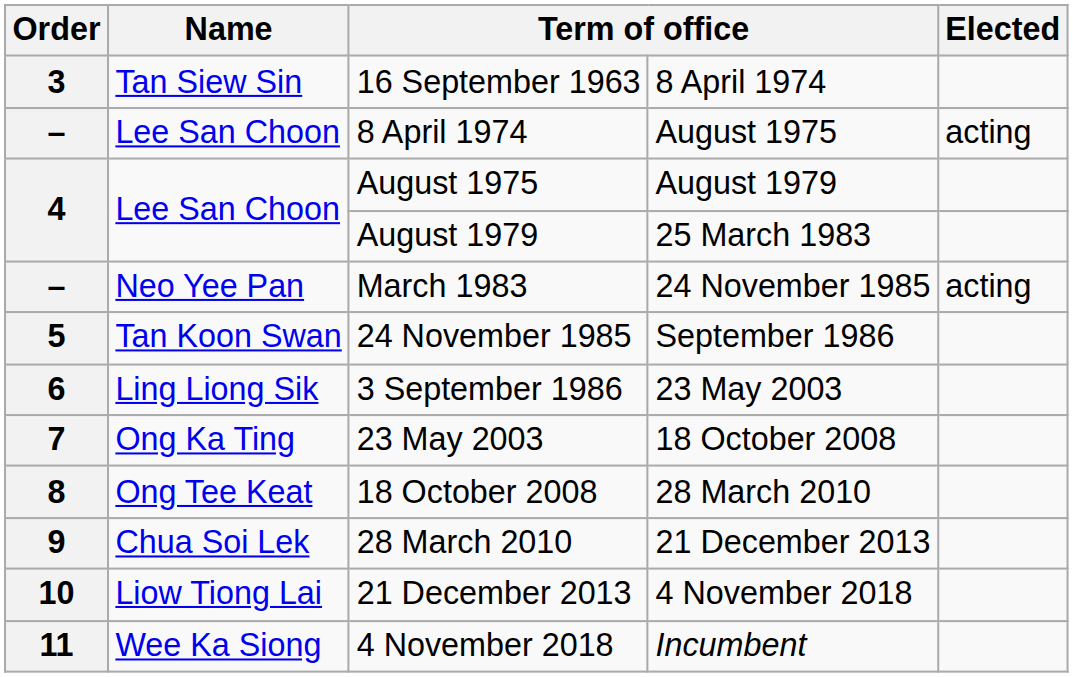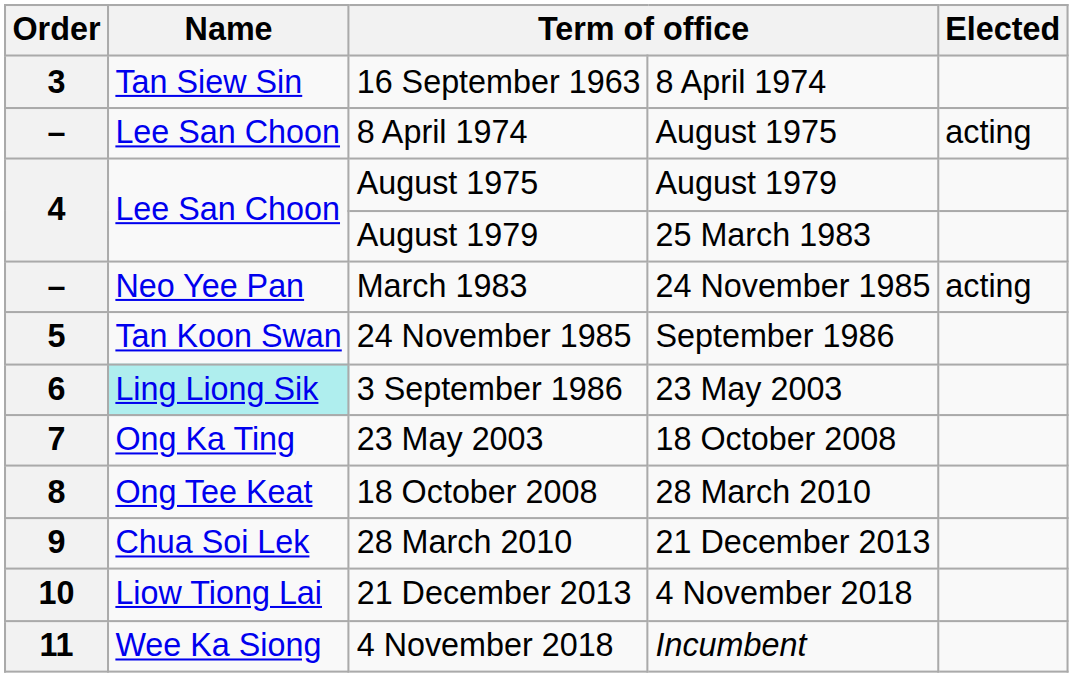(217, 388) no background -> (217, 388) paleturquoise background
